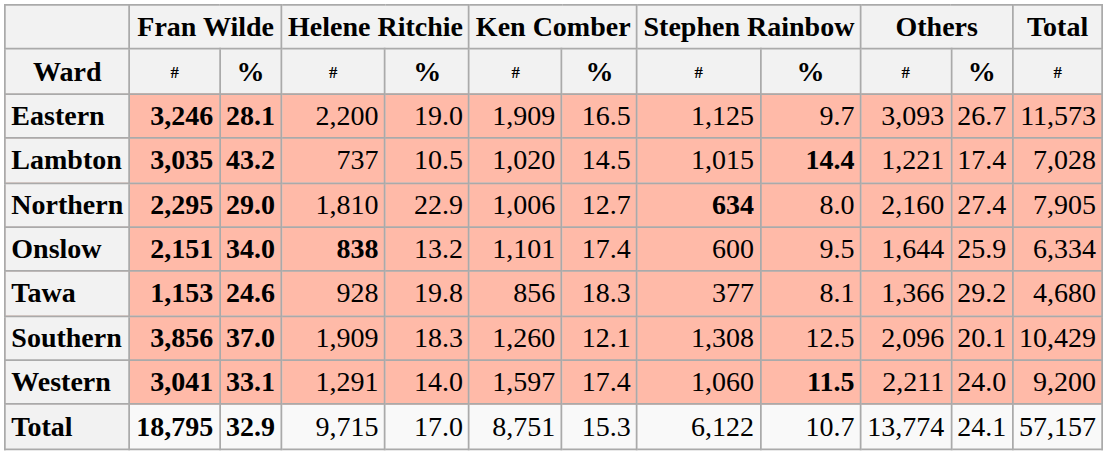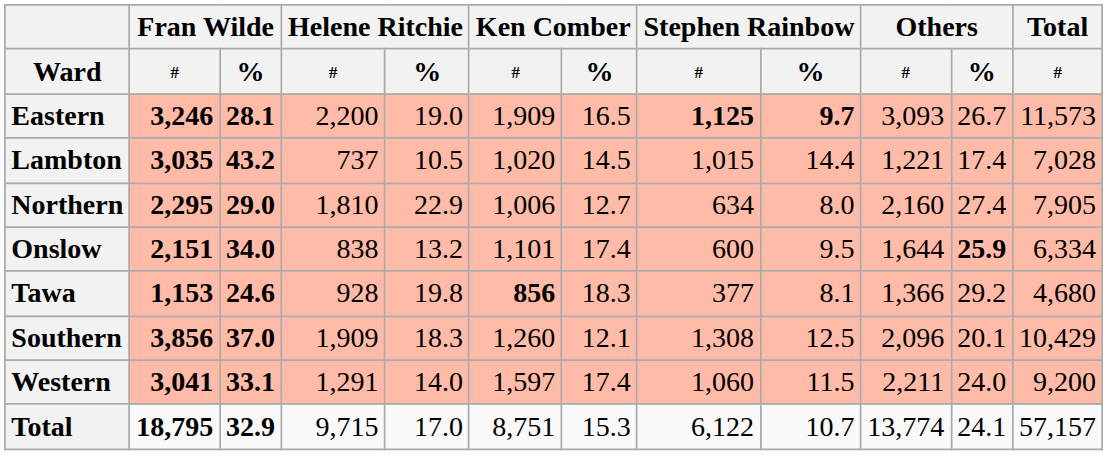(722, 115) normal -> (722, 115) bold
(837, 115) normal -> (837, 115) bold
(830, 159) bold -> (830, 159) normal
(733, 204) bold -> (733, 204) normal
(358, 248) bold -> (358, 248) normal
(982, 248) normal -> (982, 248) bold
(534, 293) normal -> (534, 293) bold
(831, 381) bold -> (830, 381) normal
